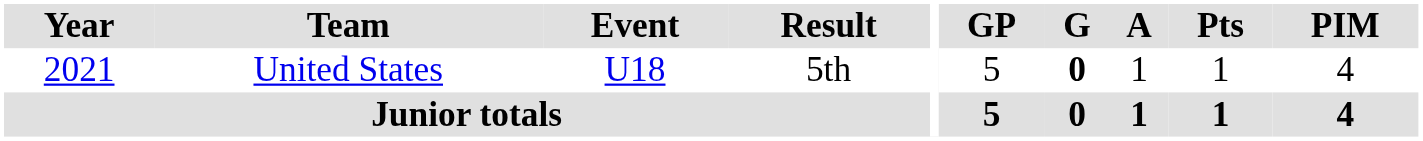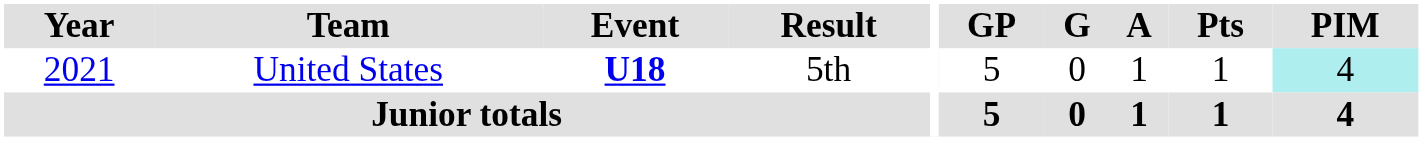(635, 69) normal -> (635, 69) bold
(1077, 69) bold -> (1077, 69) normal
(1345, 69) no background -> (1345, 69) paleturquoise background
